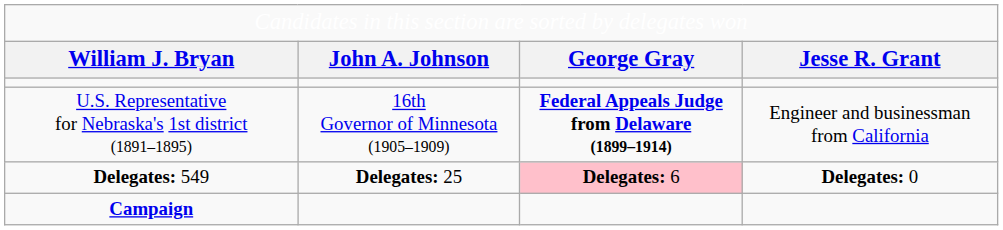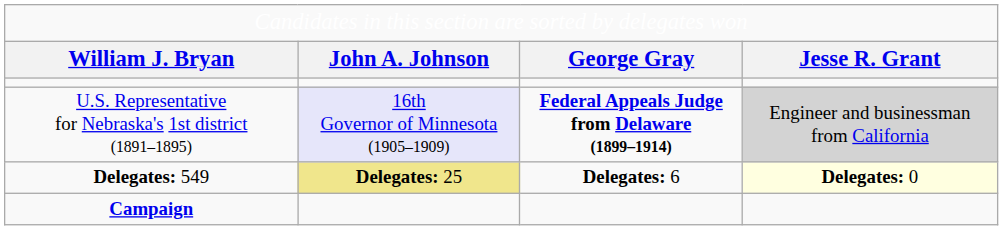(409, 124) no background -> (409, 124) lavender background
(870, 124) no background -> (870, 124) lightgrey background
(409, 178) no background -> (409, 178) khaki background
(631, 178) pink background -> (631, 178) no background
(870, 178) no background -> (870, 178) lightyellow background
